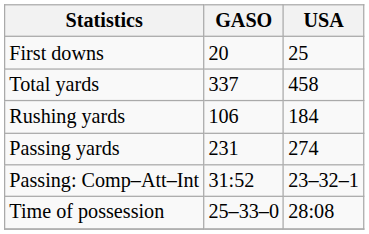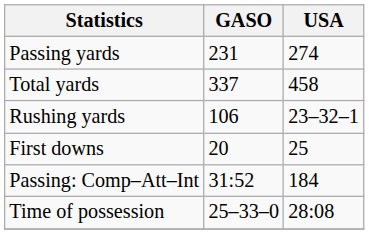rows swapped: (57, 52) <-> (64, 148)
(303, 116) 184 -> (324, 116) 23–32–1
(324, 180) 23–32–1 -> (303, 180) 184
